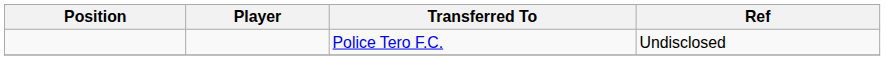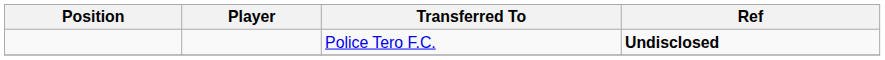(683, 42) normal -> (672, 42) bold
